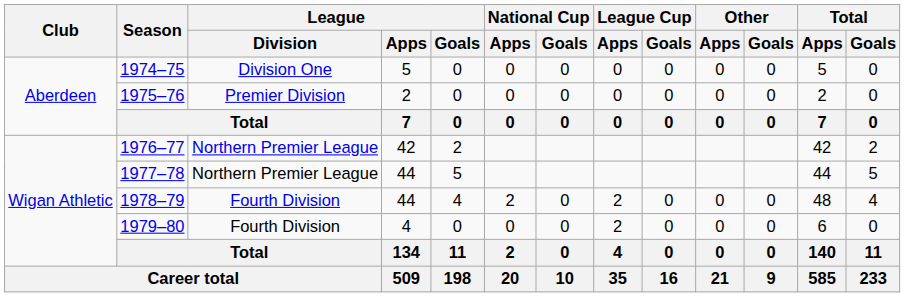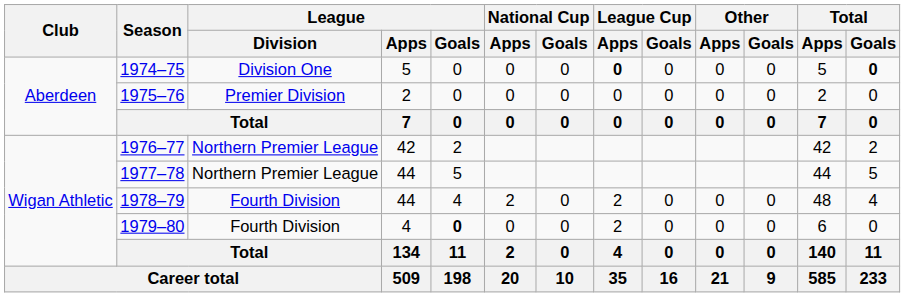(618, 69) normal -> (618, 69) bold
(873, 69) normal -> (873, 69) bold
(457, 226) normal -> (457, 226) bold
